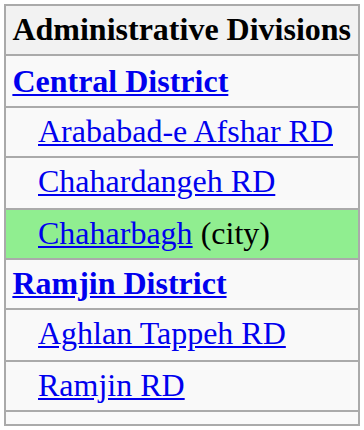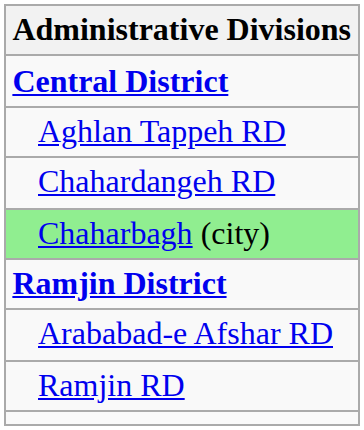(186, 131) Arababad-e Afshar RD -> (162, 131) Aghlan Tappeh RD
(162, 334) Aghlan Tappeh RD -> (186, 334) Arababad-e Afshar RD
